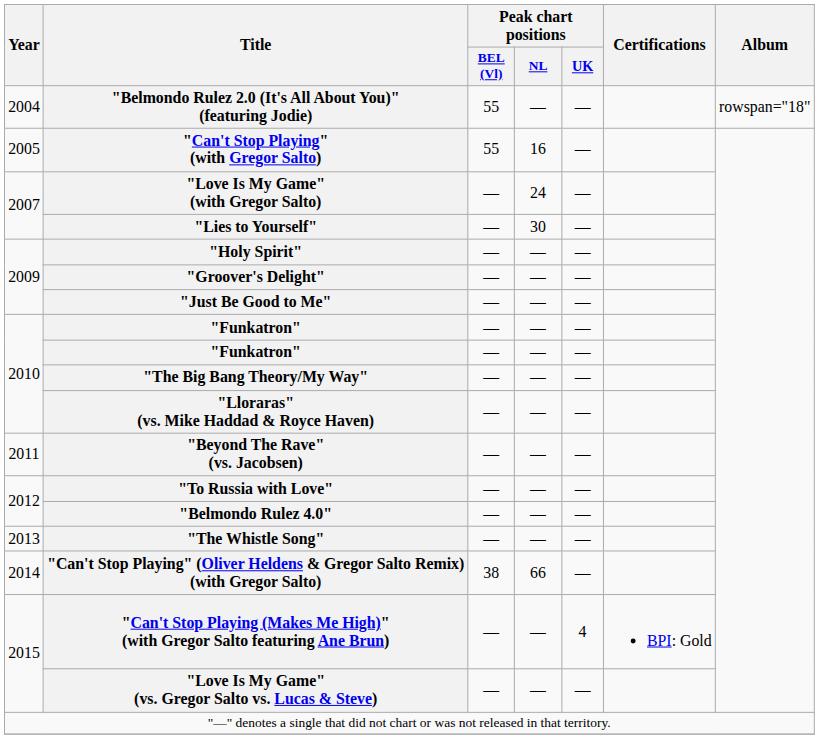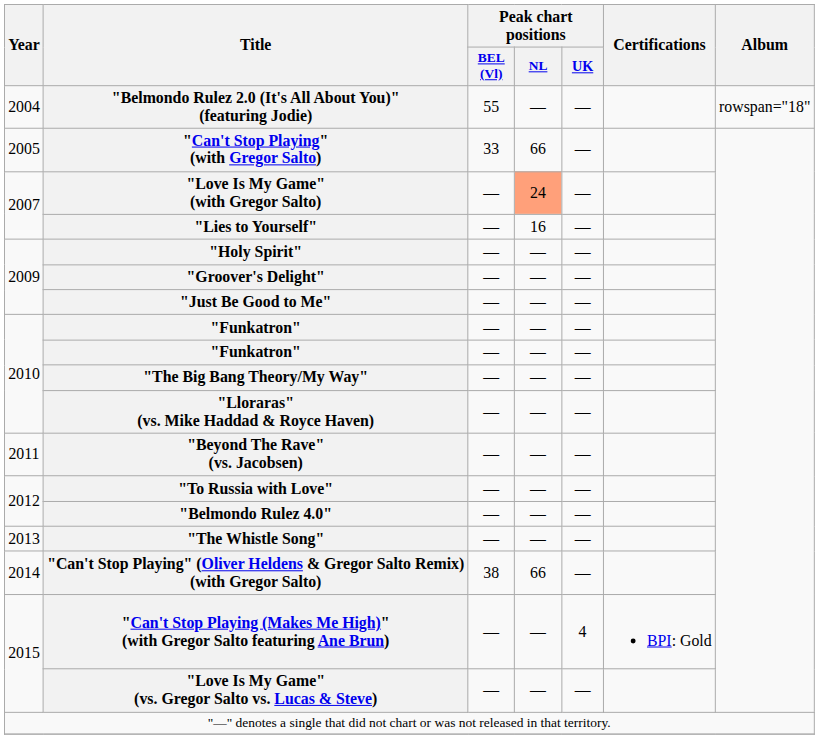(491, 149) 55 -> (491, 149) 33
(538, 149) 16 -> (538, 149) 66
(538, 192) no background -> (538, 192) lightsalmon background
(538, 226) 30 -> (538, 226) 16
